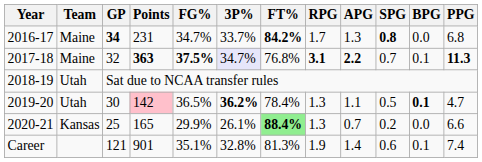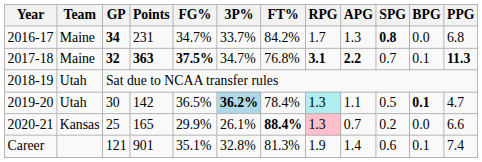(283, 37) bold -> (282, 37) normal
(113, 59) normal -> (113, 59) bold
(238, 59) lavender background -> (238, 59) no background
(143, 102) pink background -> (143, 102) no background
(239, 102) no background -> (239, 102) lightblue background
(317, 102) no background -> (317, 102) paleturquoise background
(283, 124) lightgreen background -> (283, 124) no background
(317, 124) no background -> (317, 124) pink background
